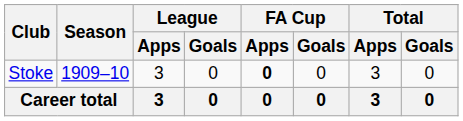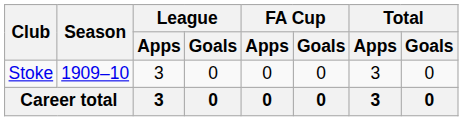(267, 73) bold -> (267, 73) normal
